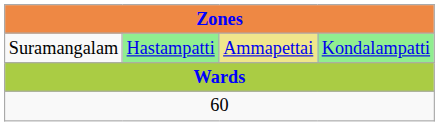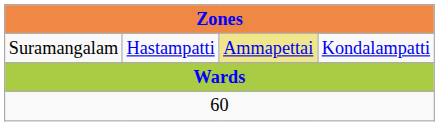(171, 47) lightgreen background -> (171, 47) no background
(376, 47) lightgreen background -> (376, 47) no background
